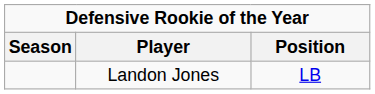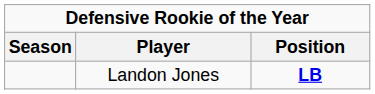(310, 74) normal -> (310, 74) bold
